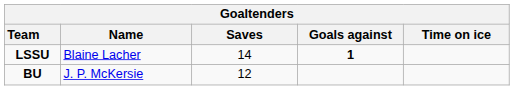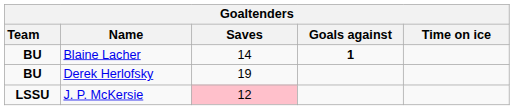(32, 54) LSSU -> (32, 54) BU
+ row: (108, 74)
(32, 74) BU -> (32, 94) LSSU
(244, 74) no background -> (244, 94) pink background
